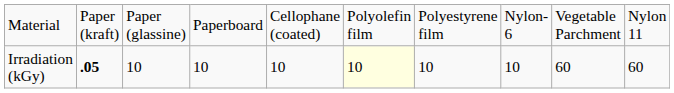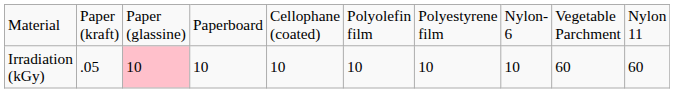(90, 66) bold -> (90, 66) normal
(134, 66) no background -> (134, 66) pink background
(355, 66) lightyellow background -> (355, 66) no background
